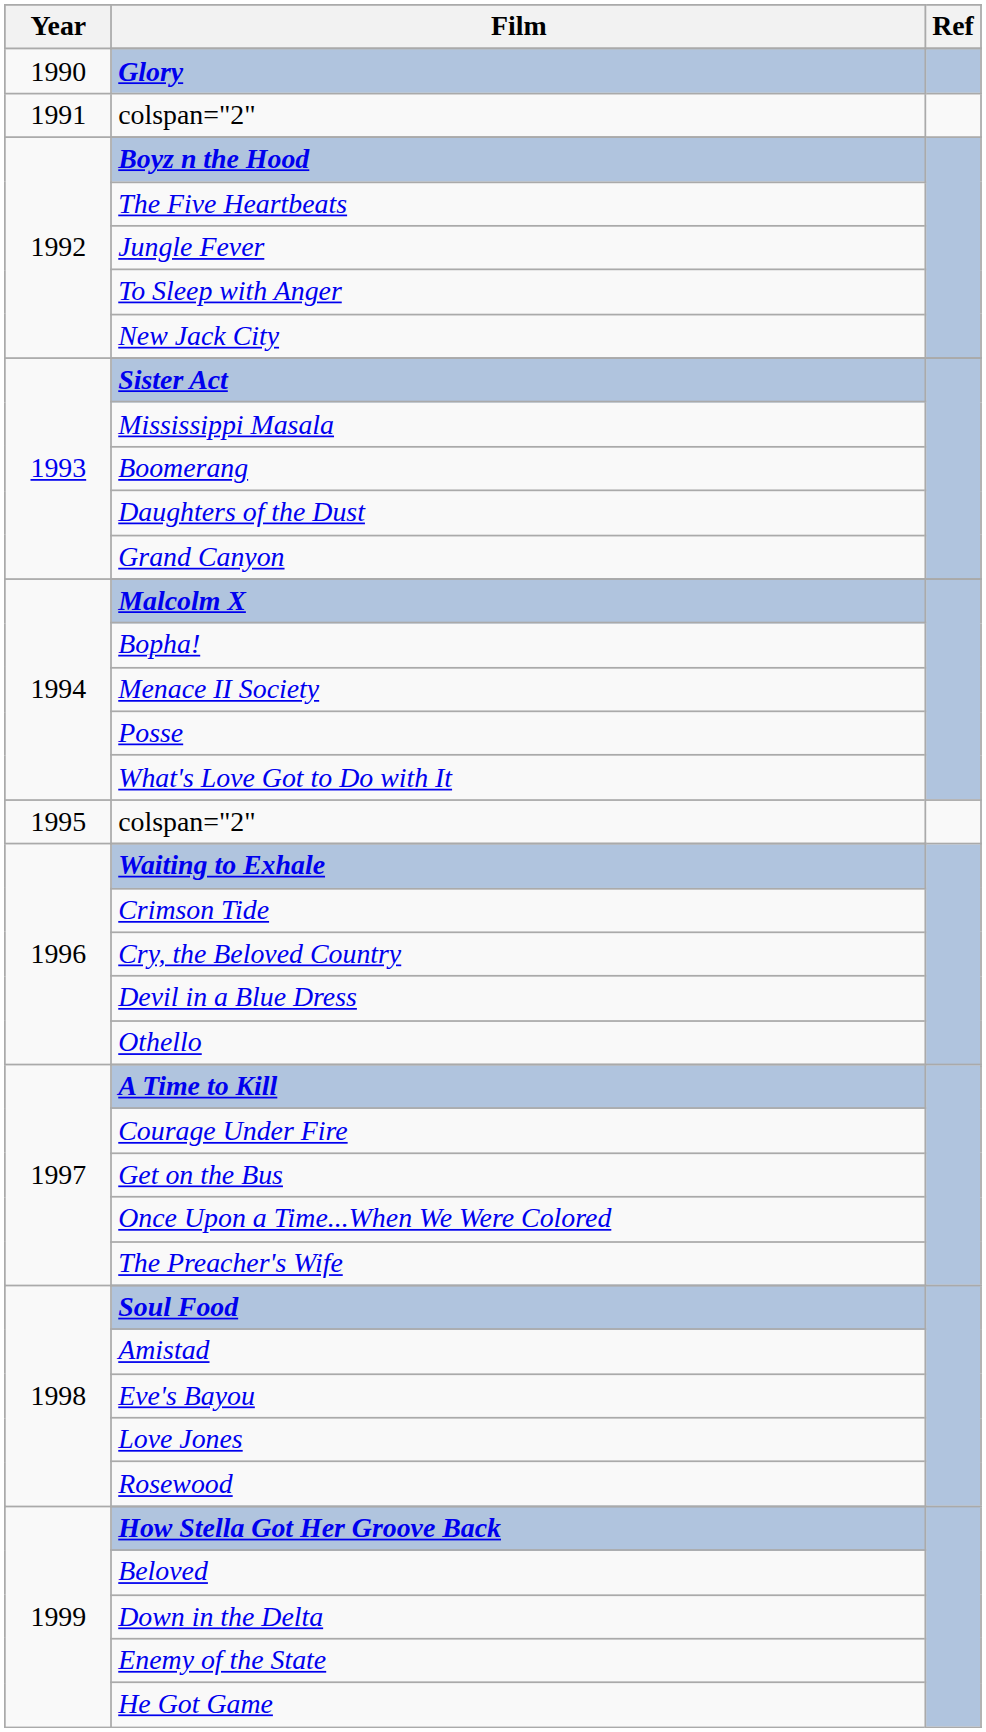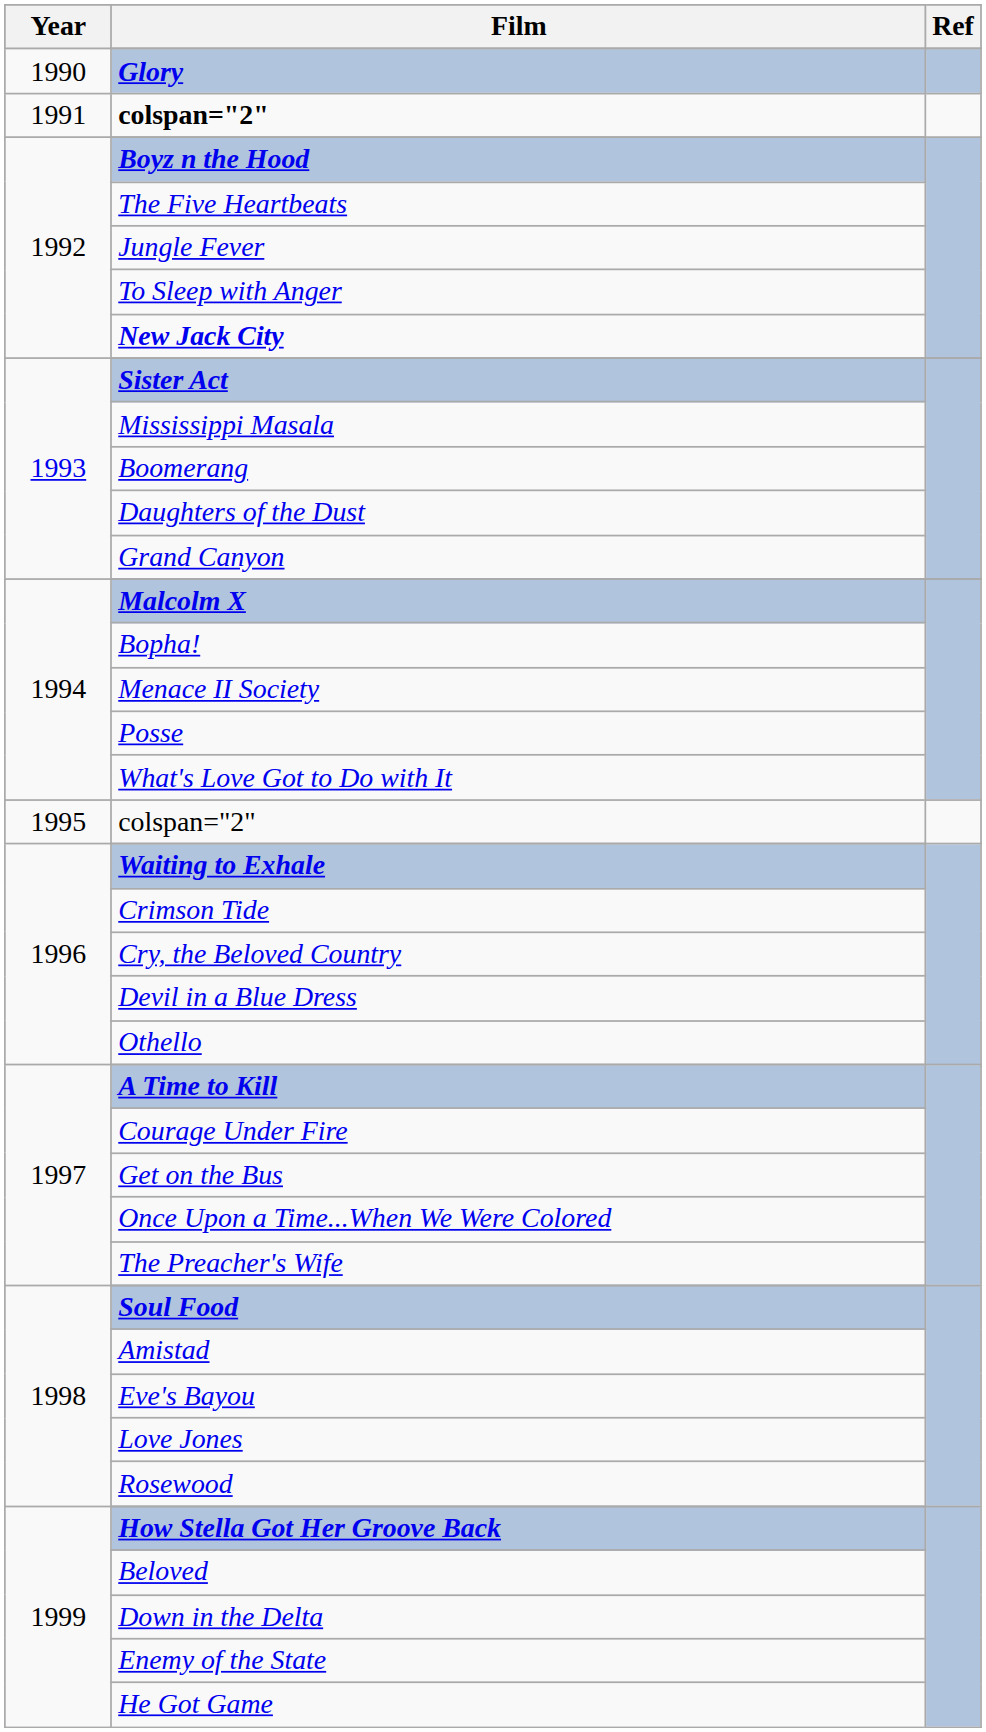(187, 114) normal -> (193, 114) bold
(199, 335) normal -> (201, 335) bold
